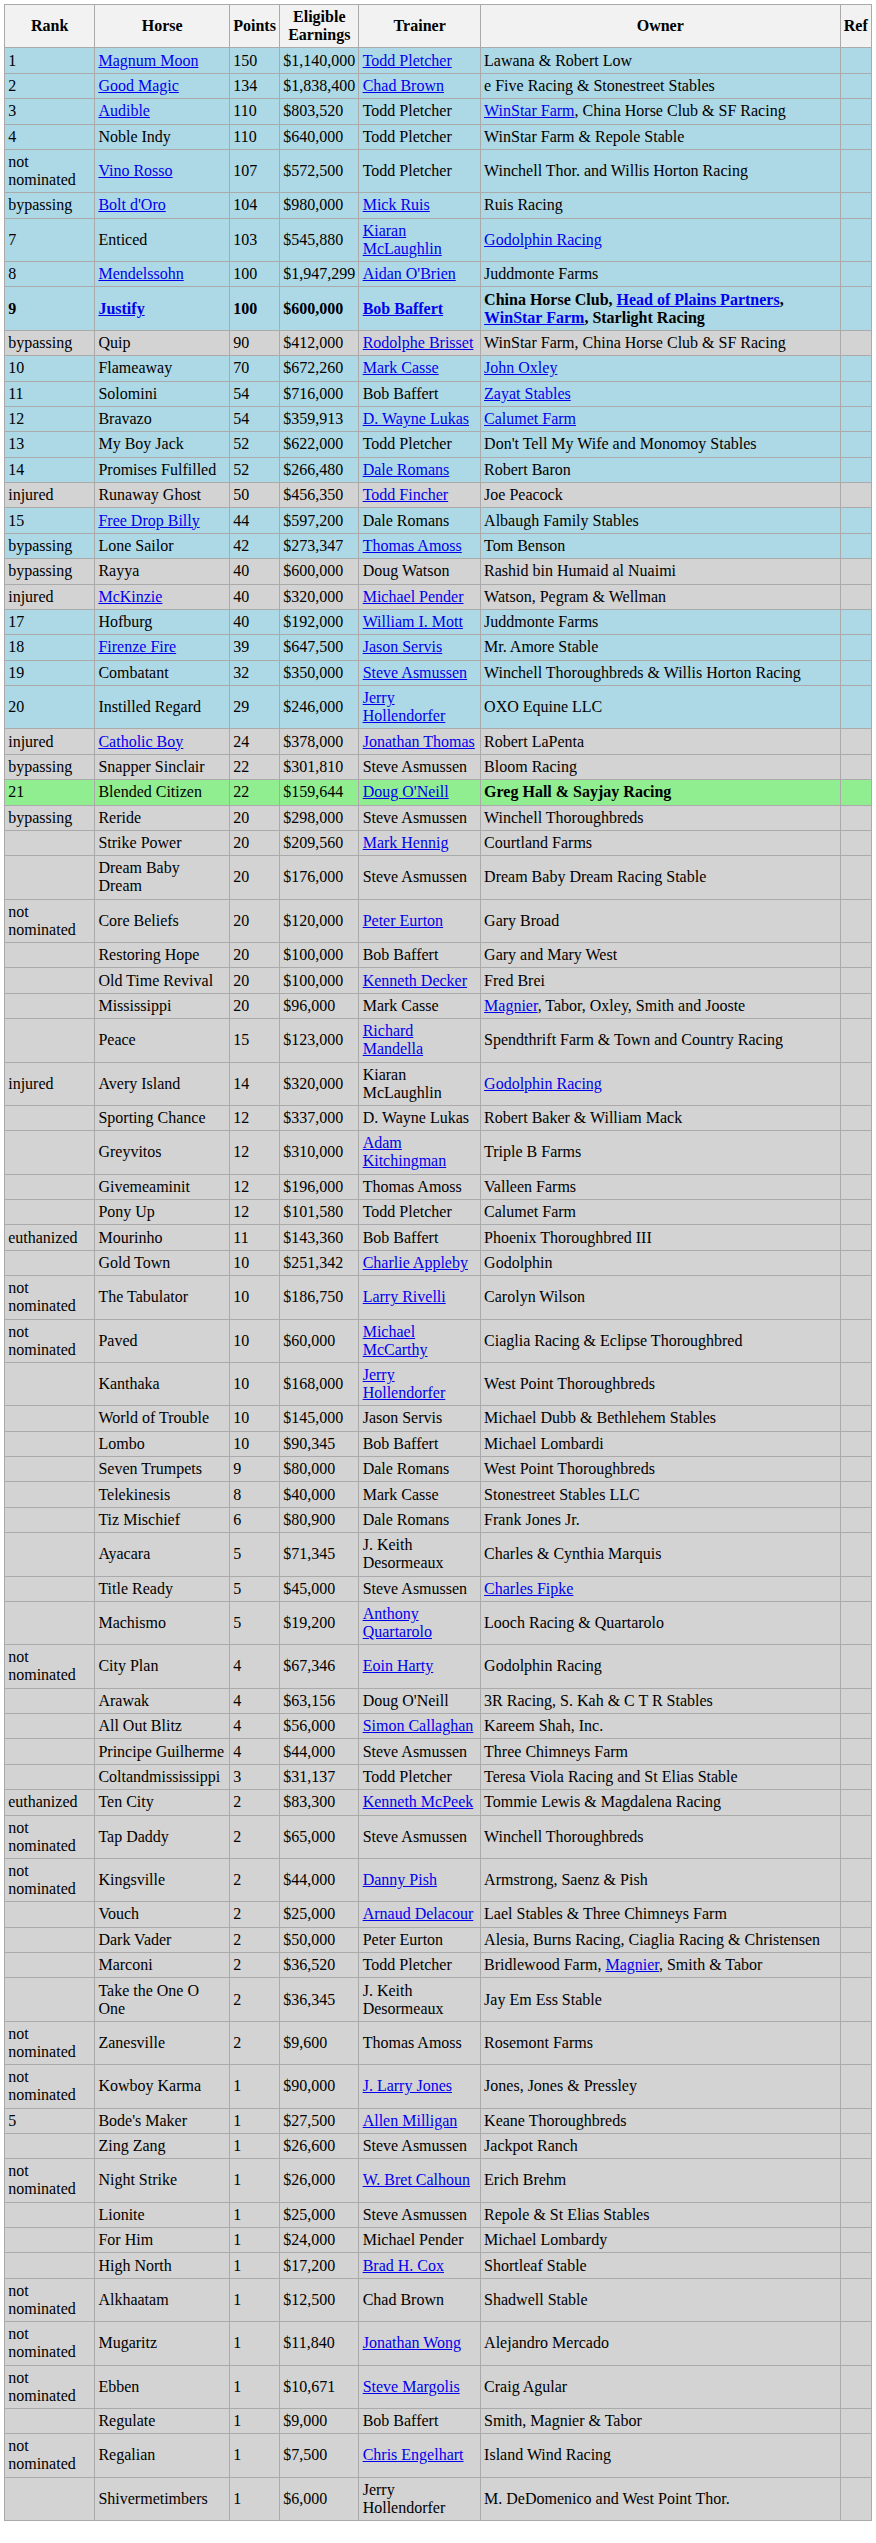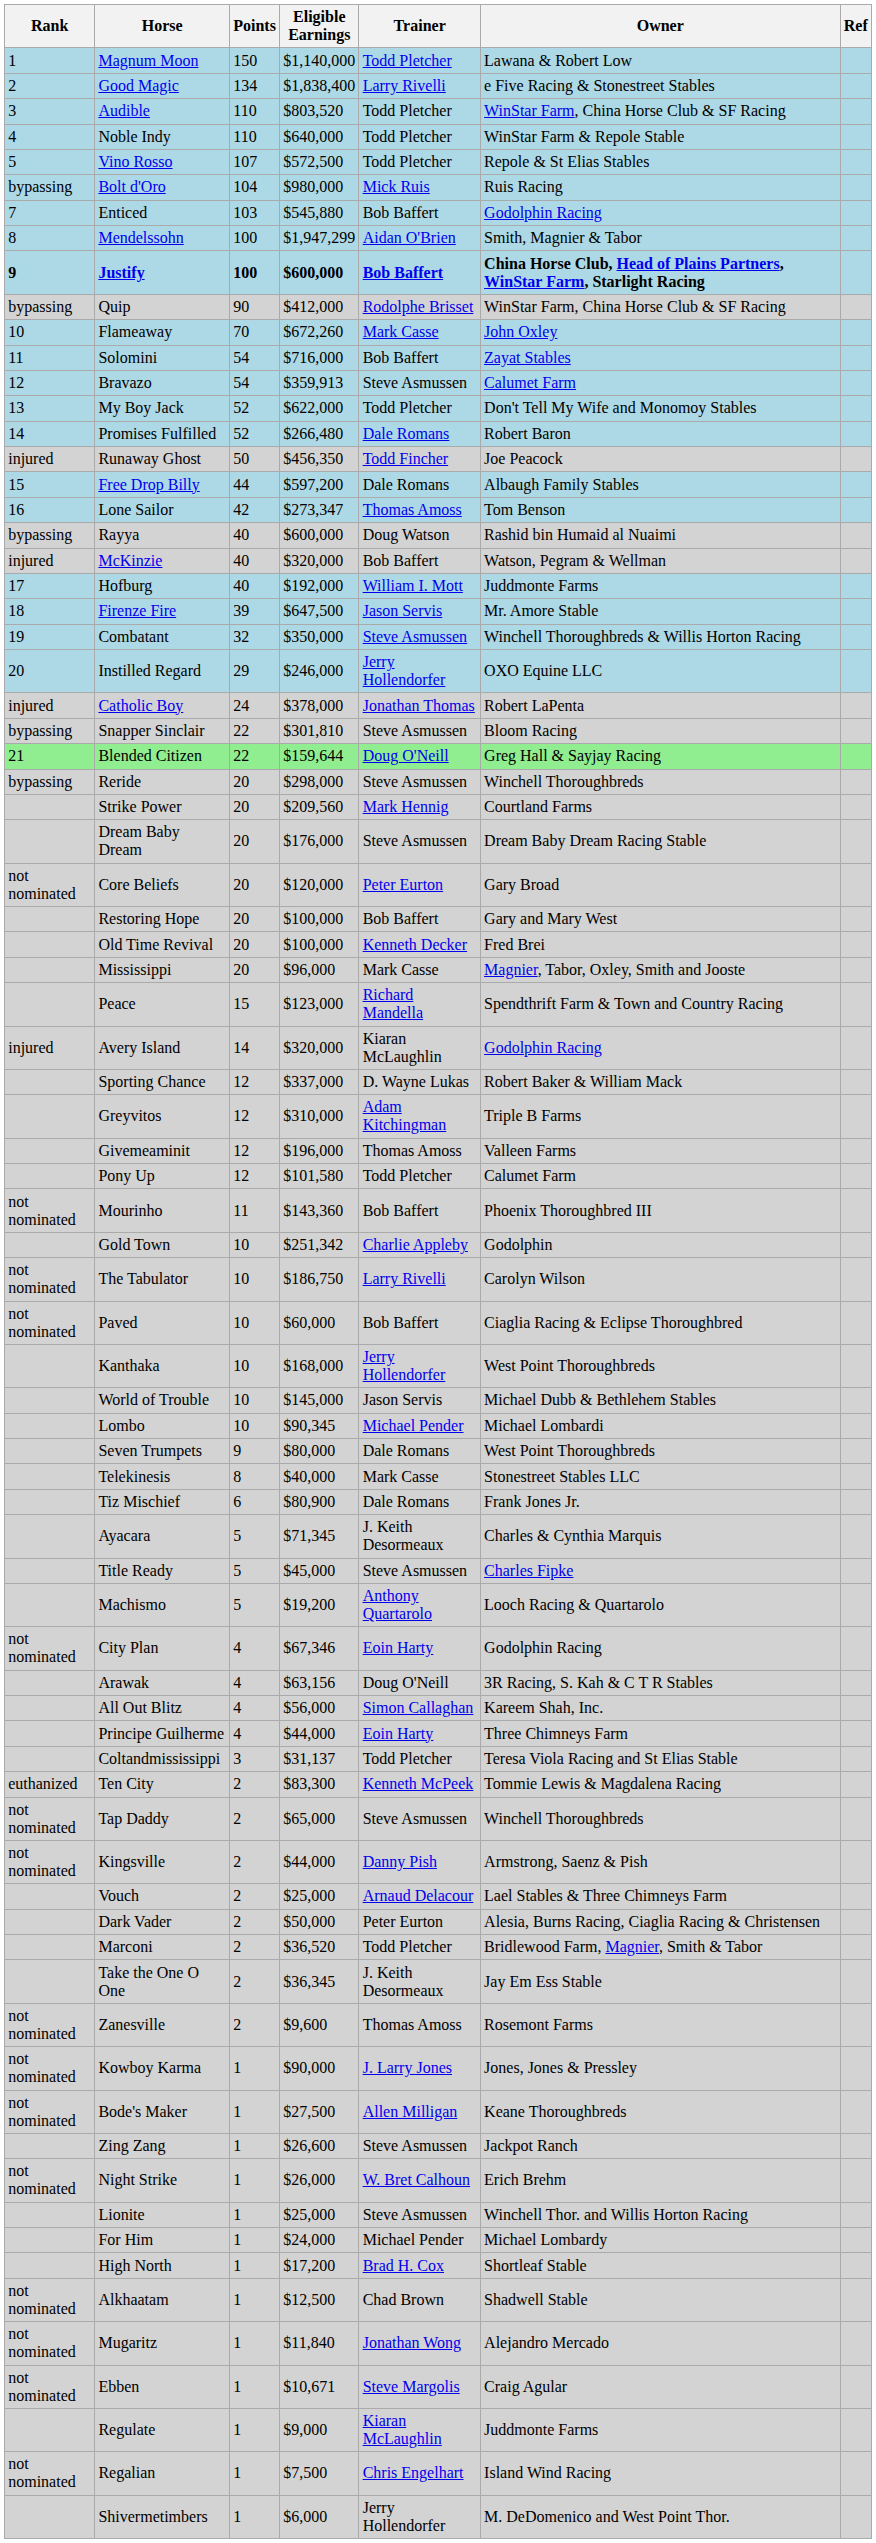(403, 85) Chad Brown -> (404, 85) Larry Rivelli
(42, 171) not nominated -> (12, 162) 5
(616, 171) Winchell Thor. and Willis Horton Racing -> (567, 162) Repole & St Elias Stables
(402, 239) Kiaran McLaughlin -> (400, 212) Bob Baffert
(541, 274) Juddmonte Farms -> (563, 238) Smith, Magnier & Tabor
(416, 419) D. Wayne Lukas -> (415, 383) Steve Asmussen
(40, 545) bypassing -> (16, 509) 16
(413, 596) Michael Pender -> (400, 560) Bob Baffert
(578, 792) bold -> (572, 756) normal
(43, 1237) euthanized -> (42, 1210) not nominated
(395, 1340) Michael McCarthy -> (400, 1322) Bob Baffert
(400, 1443) Bob Baffert -> (413, 1425) Michael Pender
(415, 1751) Steve Asmussen -> (398, 1733) Eoin Harty
(12, 2120) 5 -> (42, 2111) not nominated
(567, 2214) Repole & St Elias Stables -> (616, 2214) Winchell Thor. and Willis Horton Racing
(400, 2421) Bob Baffert -> (402, 2430) Kiaran McLaughlin
(563, 2421) Smith, Magnier & Tabor -> (541, 2430) Juddmonte Farms
